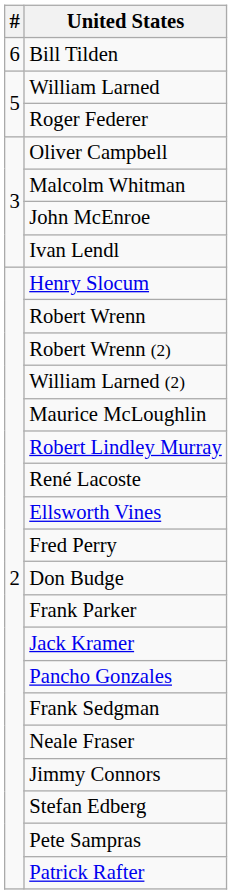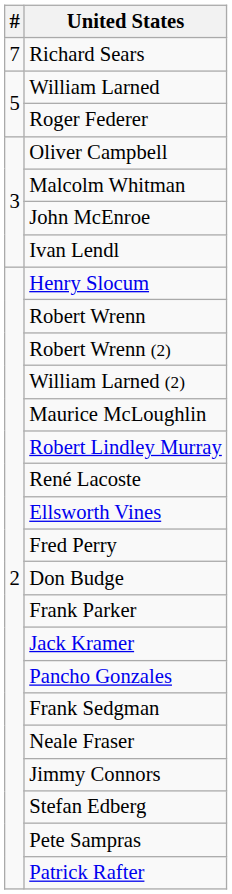+ row: (87, 54)
- row: (74, 54)
